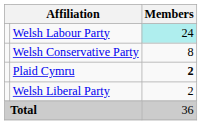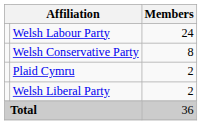(188, 33) paleturquoise background -> (188, 33) no background
(191, 71) bold -> (191, 71) normal
